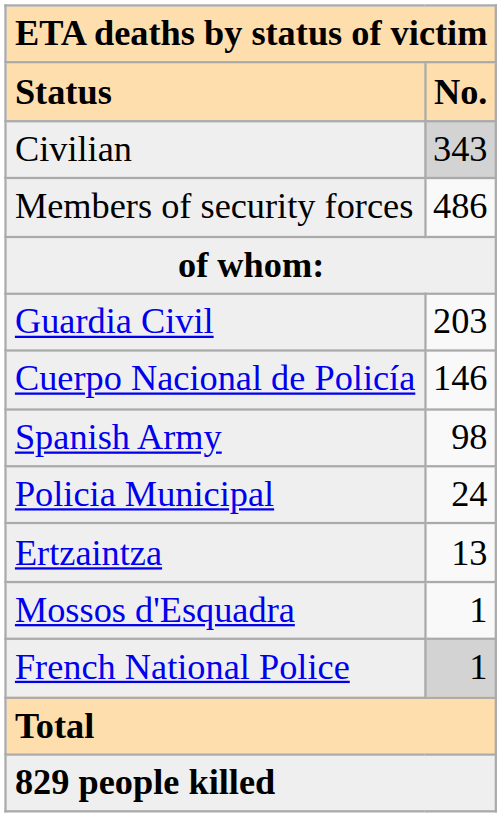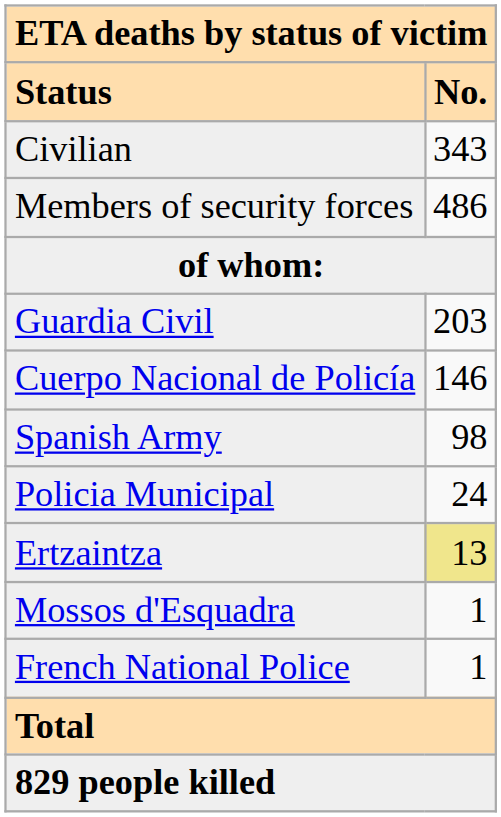(460, 148) lightgrey background -> (460, 148) no background
(469, 552) no background -> (469, 552) khaki background
(478, 667) lightgrey background -> (478, 667) no background
